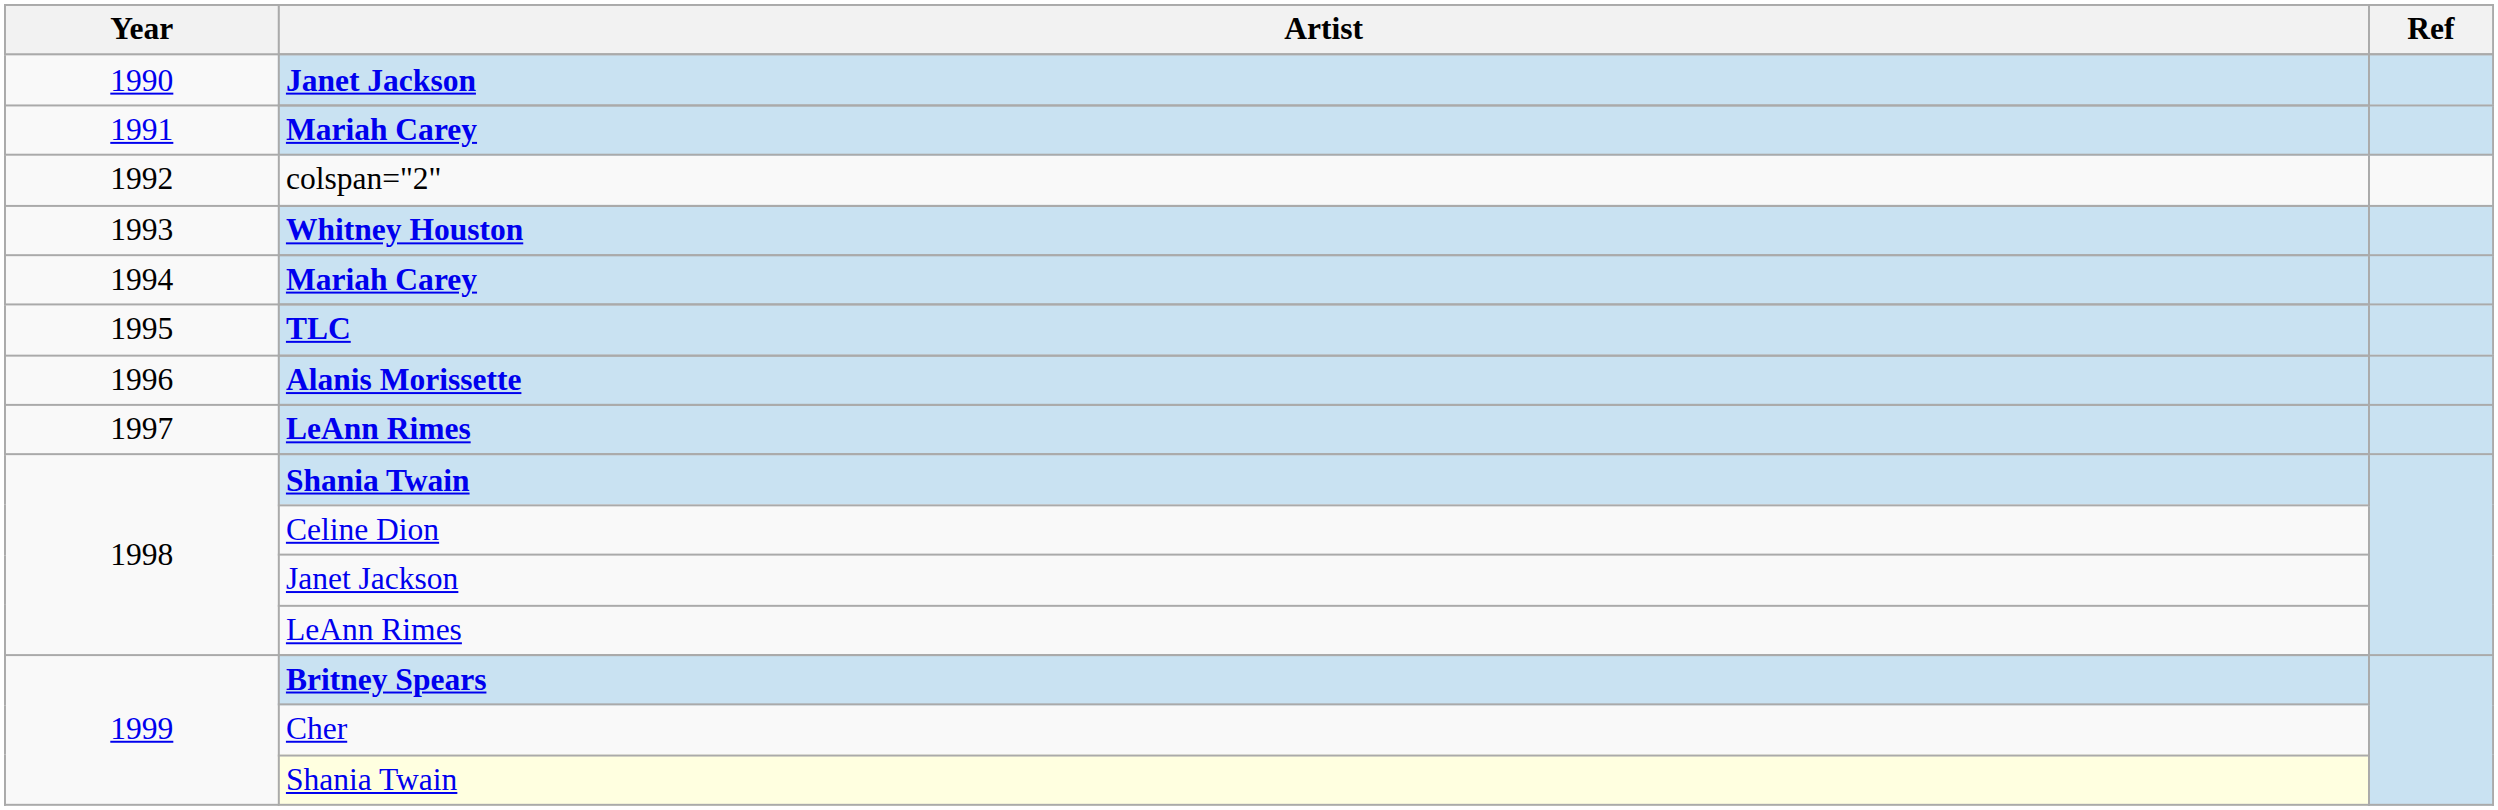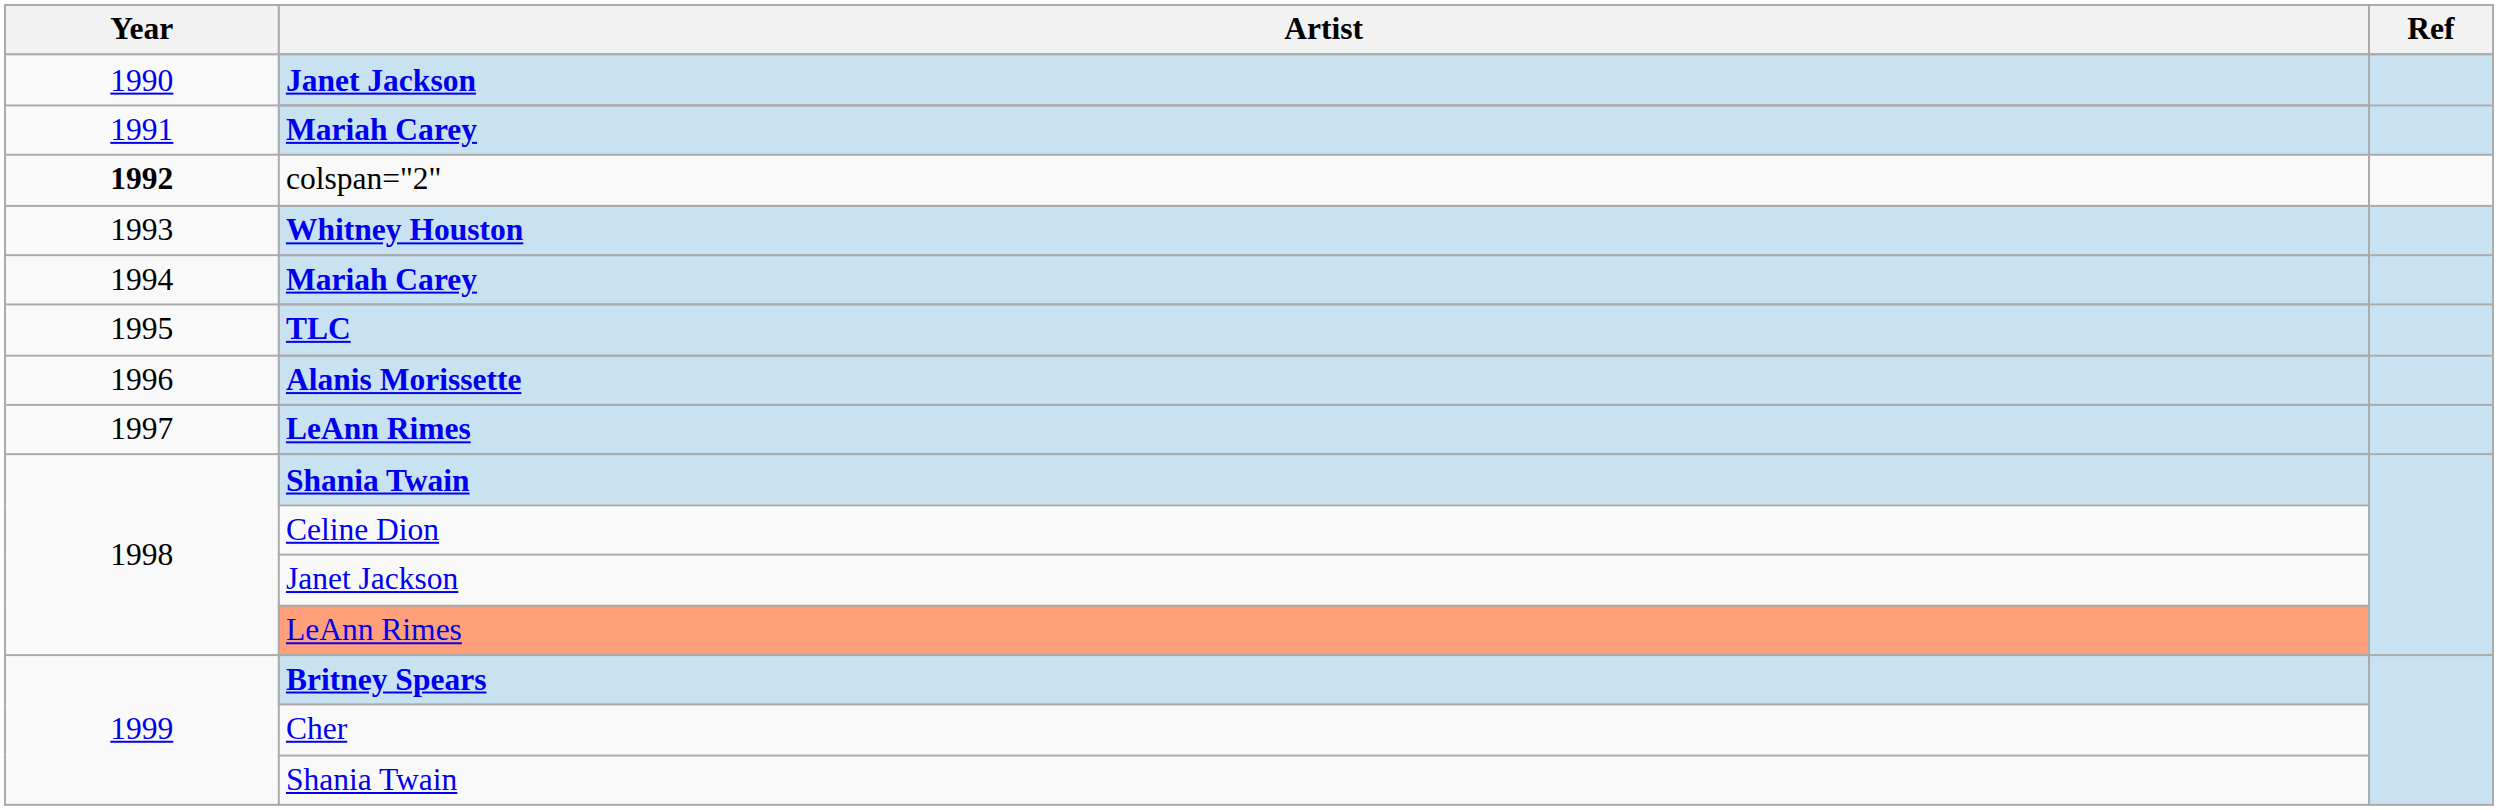(142, 179) normal -> (142, 179) bold
(374, 629) no background -> (374, 629) lightsalmon background
(372, 779) lightyellow background -> (372, 779) no background
